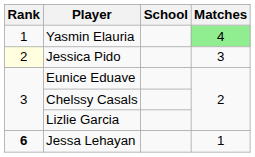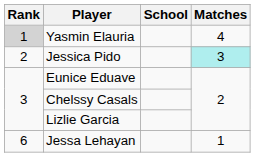(24, 36) no background -> (24, 36) lightgrey background
(221, 36) lightgreen background -> (221, 36) no background
(24, 57) lightyellow background -> (24, 57) no background
(221, 57) no background -> (221, 57) paleturquoise background
(24, 141) bold -> (24, 141) normal
